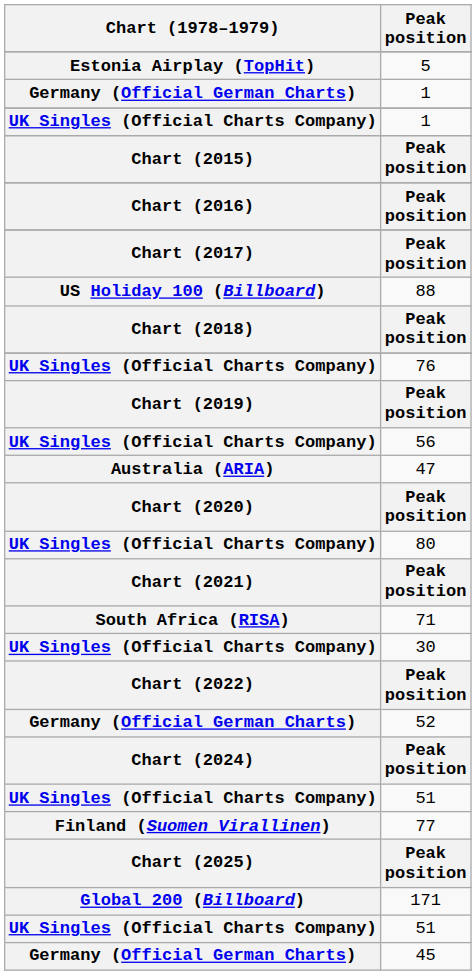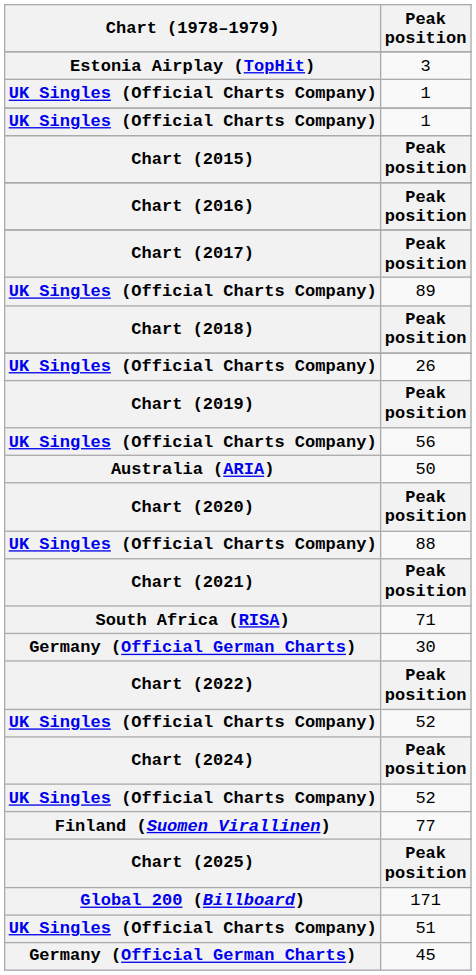(426, 66) 5 -> (426, 66) 3
(193, 94) Germany (Official German Charts) -> (193, 94) UK Singles (Official Charts Company)
(193, 291) US Holiday 100 (Billboard) -> (193, 291) UK Singles (Official Charts Company)
(426, 291) 88 -> (426, 291) 89
(426, 367) 76 -> (426, 367) 26
(426, 470) 47 -> (426, 470) 50
(426, 545) 80 -> (426, 545) 88
(193, 648) UK Singles (Official Charts Company) -> (193, 648) Germany (Official German Charts)
(193, 723) Germany (Official German Charts) -> (193, 723) UK Singles (Official Charts Company)
(426, 798) 51 -> (426, 798) 52
